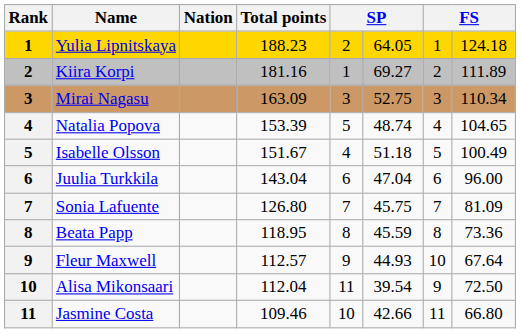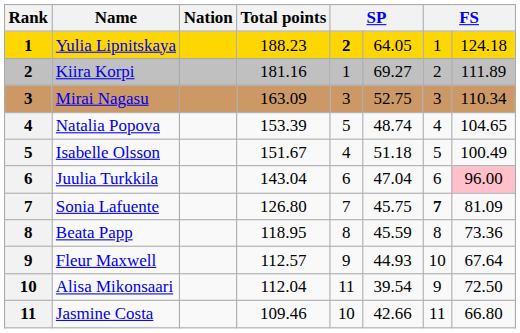(346, 44) normal -> (346, 44) bold
(484, 179) no background -> (484, 179) pink background
(437, 206) normal -> (437, 206) bold
